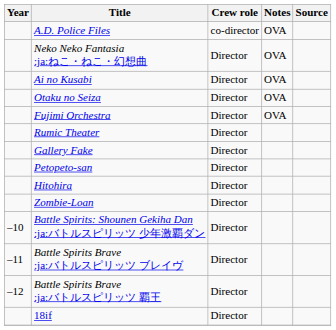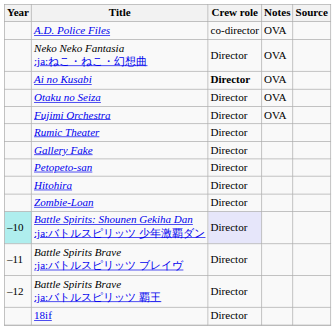(229, 80) normal -> (230, 80) bold
(15, 227) no background -> (15, 227) paleturquoise background
(229, 227) no background -> (229, 227) lavender background
